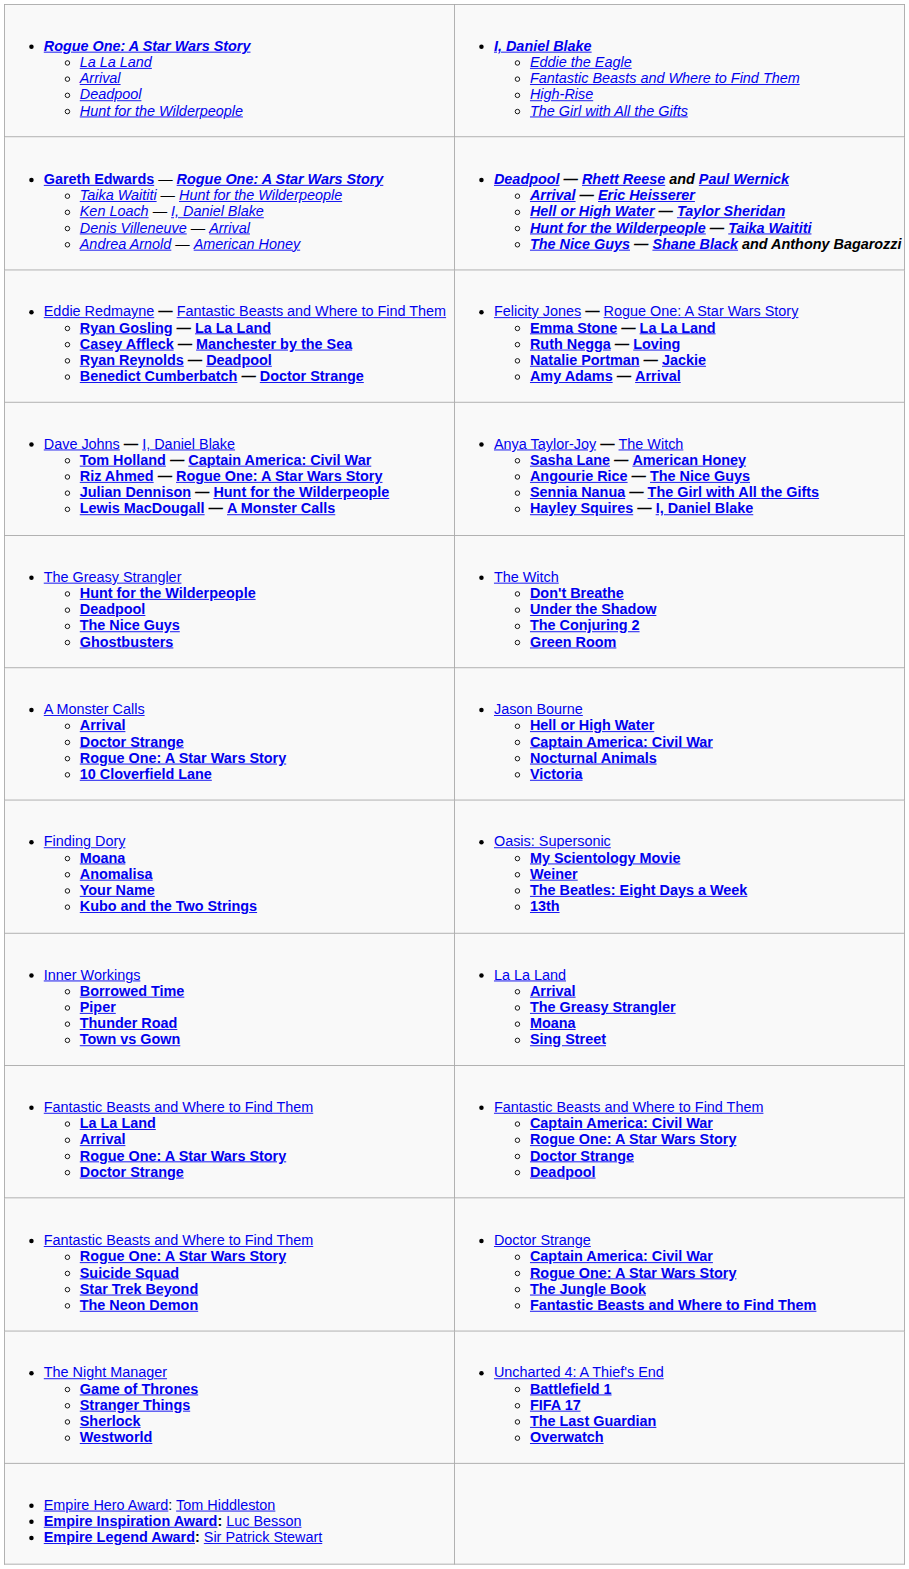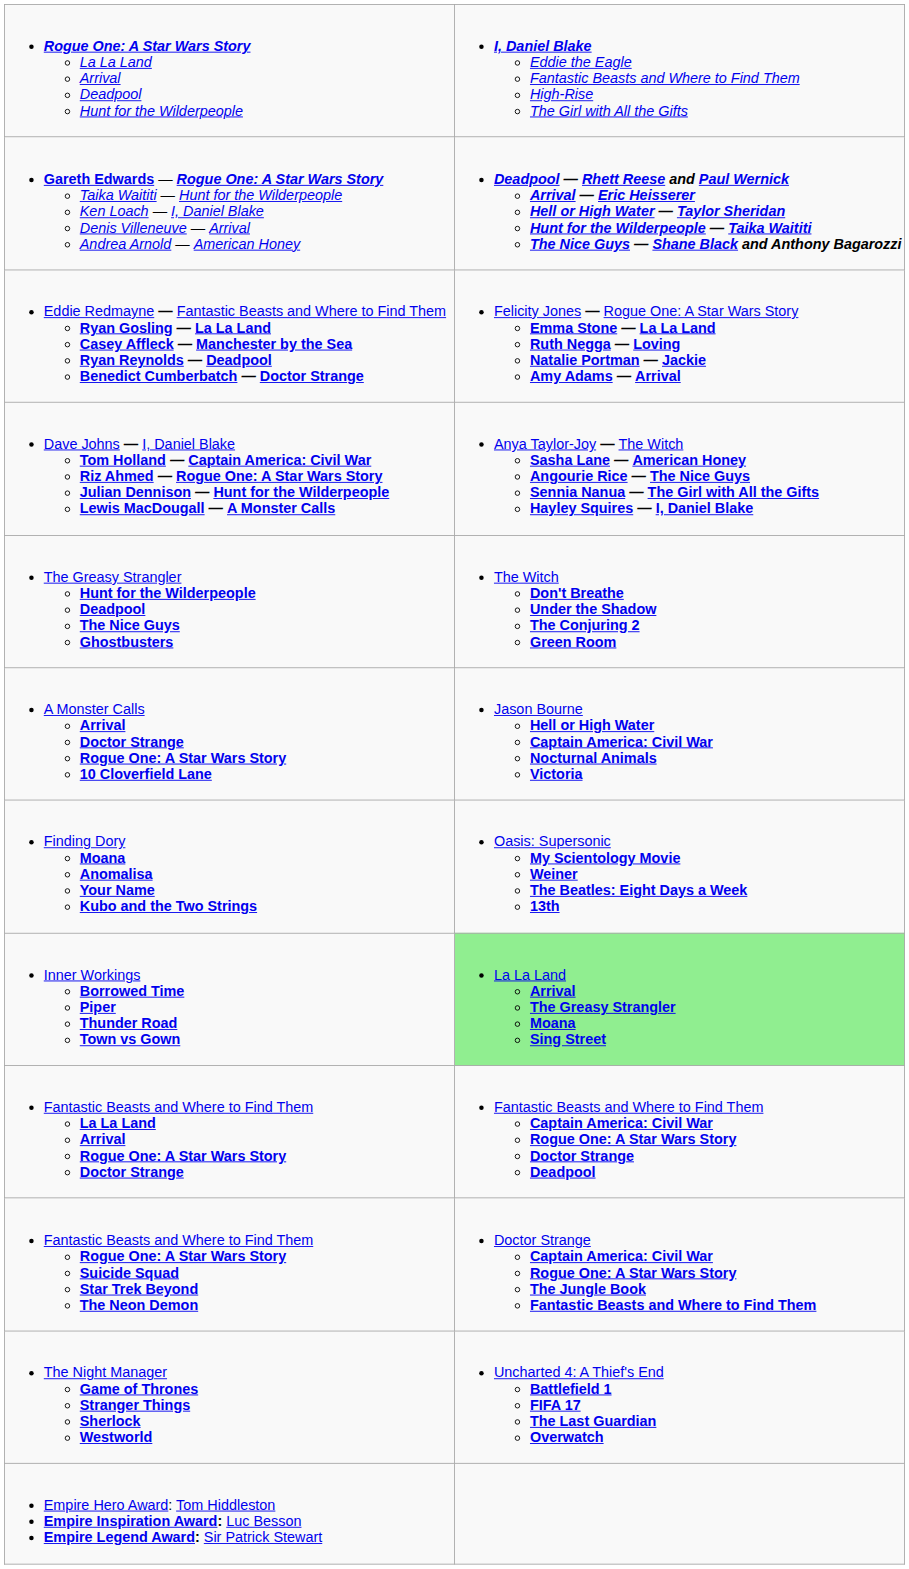(680, 1007) no background -> (680, 1007) lightgreen background
